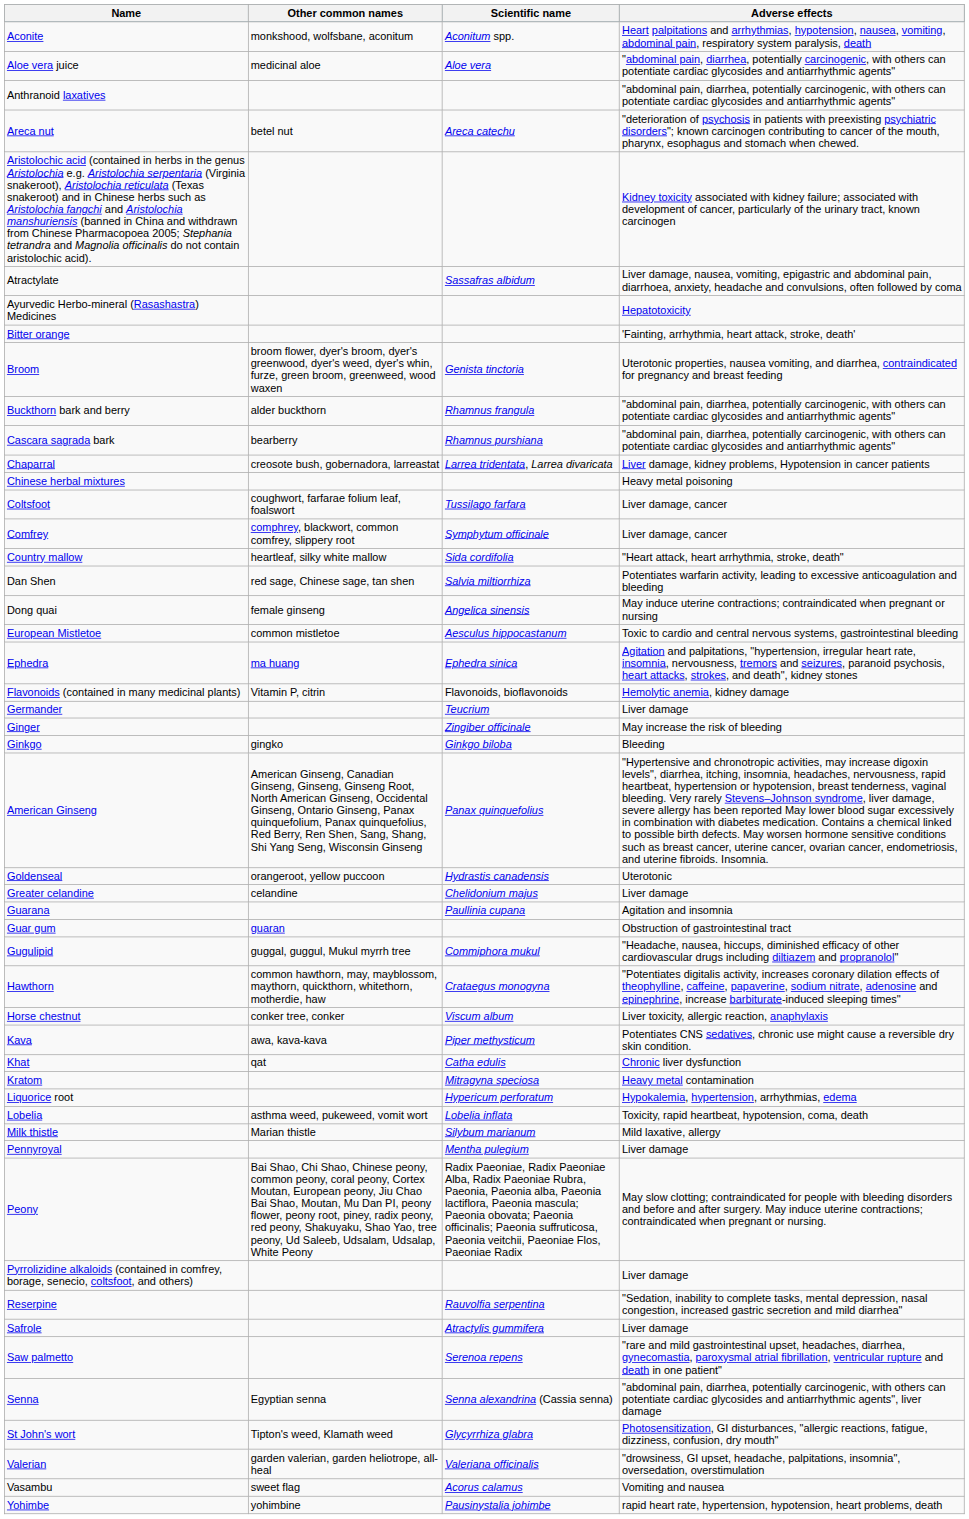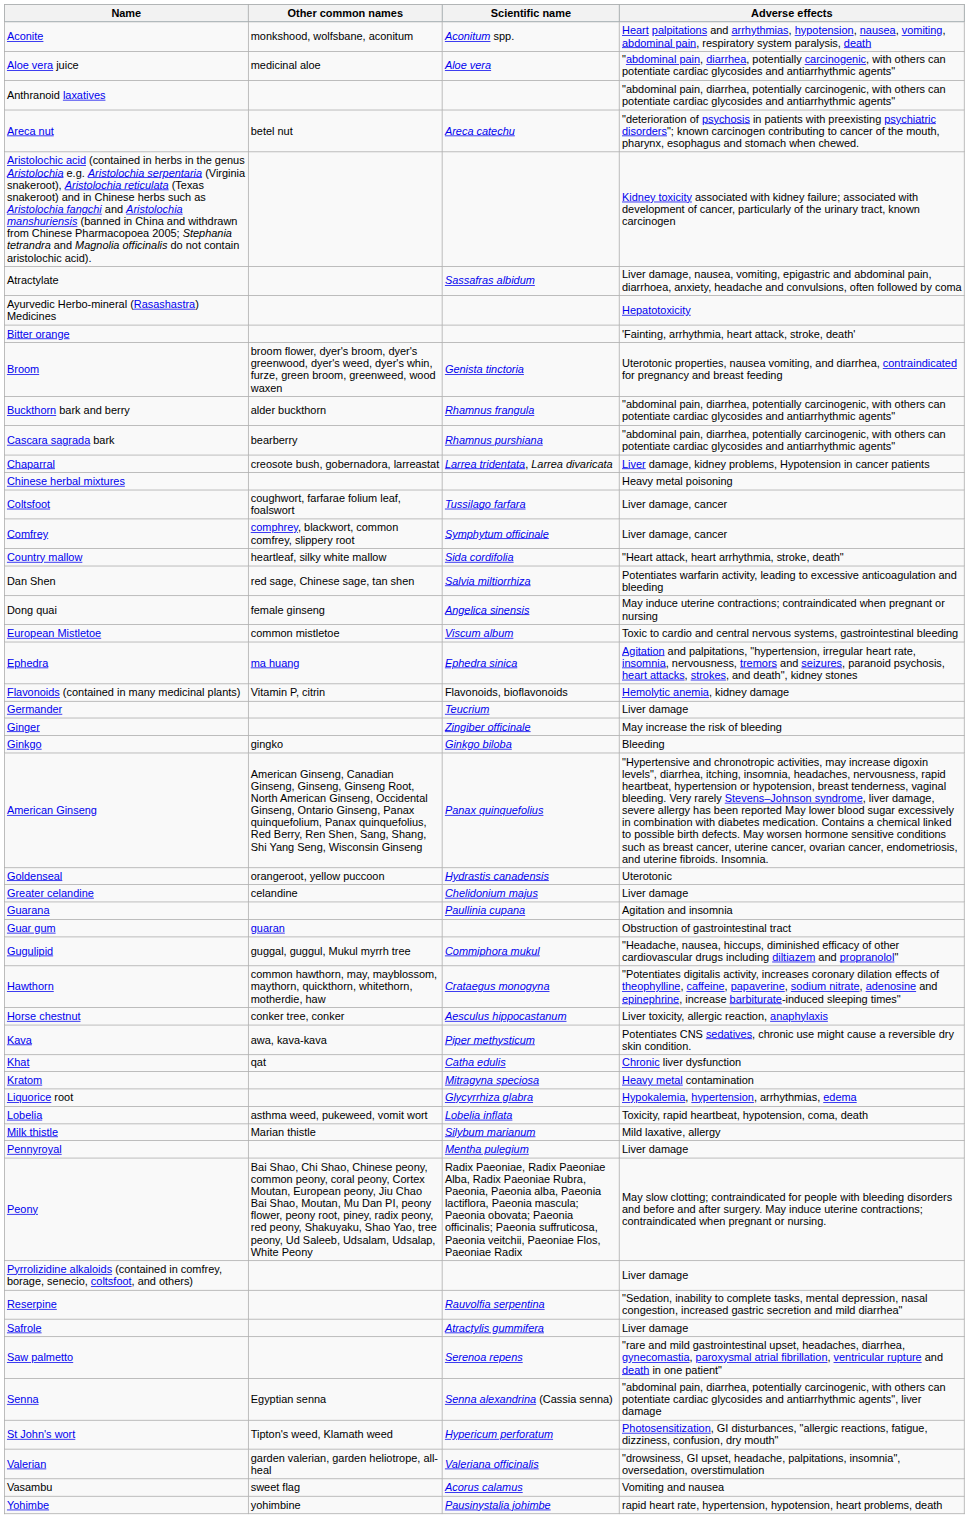(506, 634) Aesculus hippocastanum -> (479, 634) Viscum album
(479, 1017) Viscum album -> (506, 1017) Aesculus hippocastanum
(499, 1098) Hypericum perforatum -> (489, 1098) Glycyrrhiza glabra
(489, 1435) Glycyrrhiza glabra -> (499, 1435) Hypericum perforatum
